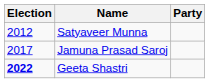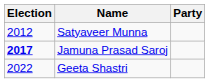(20, 50) normal -> (20, 50) bold
(20, 68) bold -> (20, 68) normal
